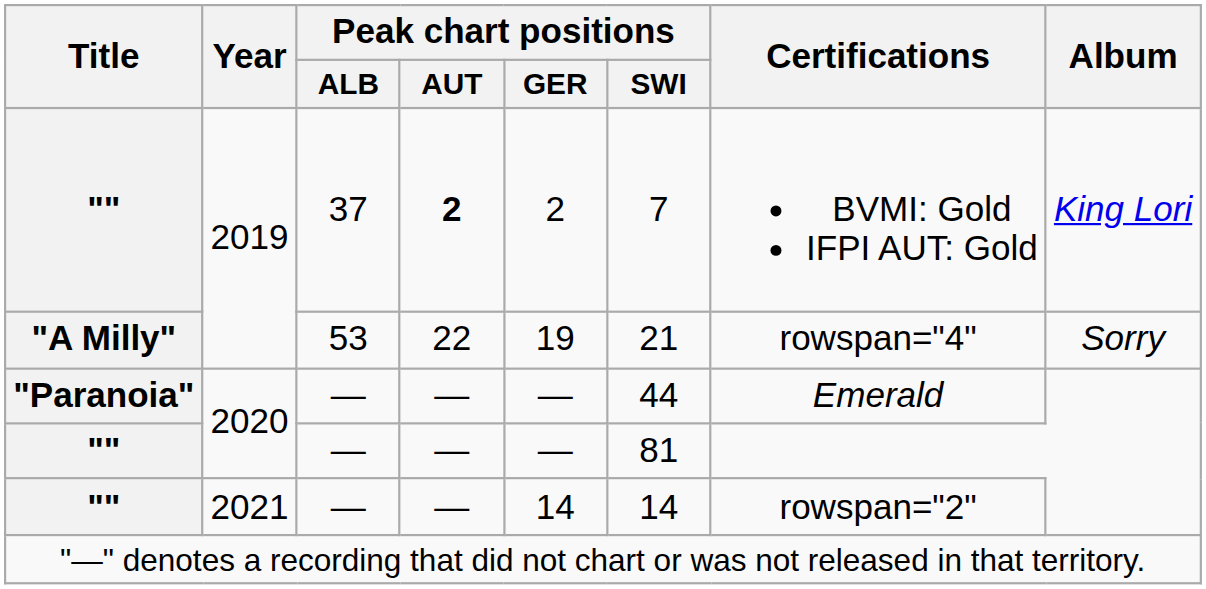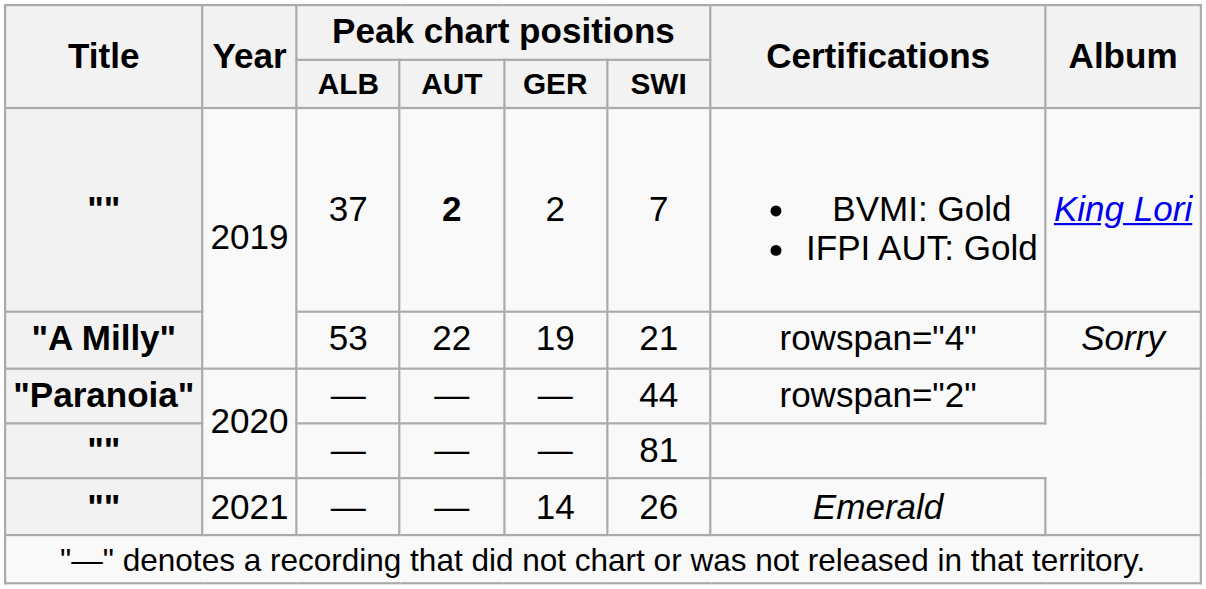(878, 394) Emerald -> (878, 394) rowspan="2"
(659, 506) 14 -> (659, 506) 26
(878, 506) rowspan="2" -> (878, 506) Emerald
